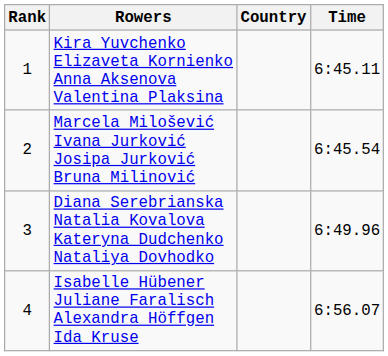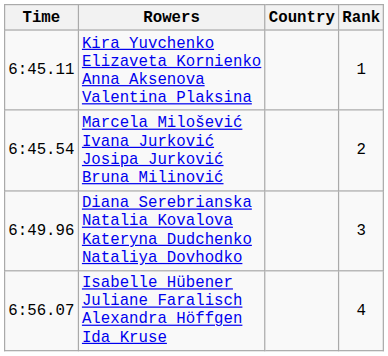columns swapped: (27, 17) <-> (347, 17)
